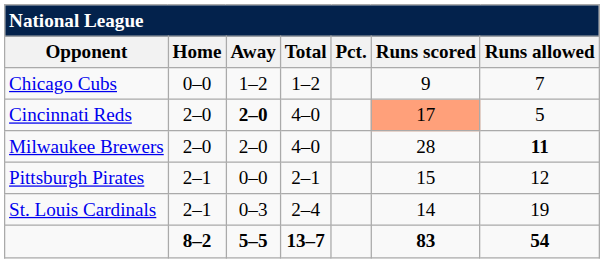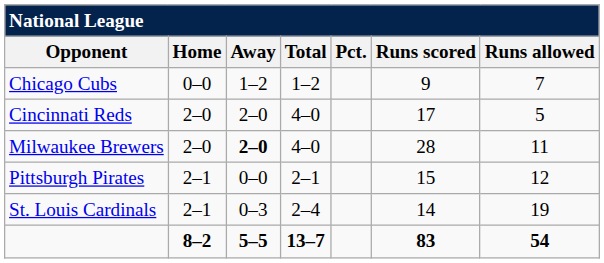(253, 115) bold -> (253, 115) normal
(426, 115) lightsalmon background -> (426, 115) no background
(253, 146) normal -> (253, 146) bold
(540, 146) bold -> (540, 146) normal
